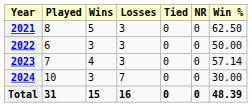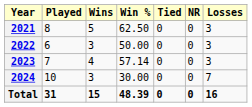columns swapped: (139, 13) <-> (228, 13)
